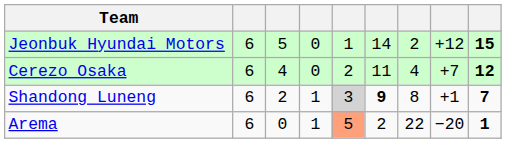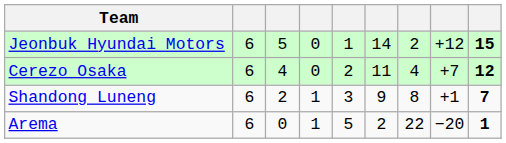(348, 98) lightgrey background -> (348, 98) no background
(381, 98) bold -> (381, 98) normal
(348, 125) lightsalmon background -> (348, 125) no background
